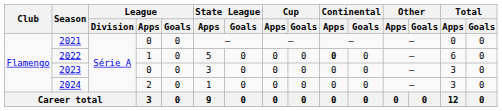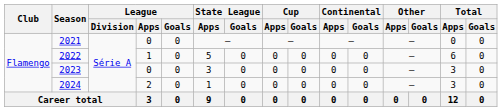(334, 56) bold -> (334, 56) normal
